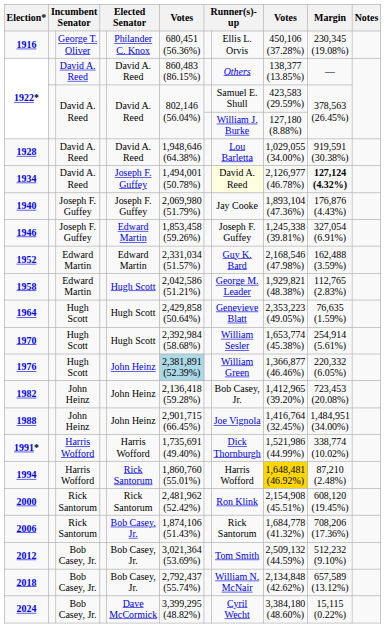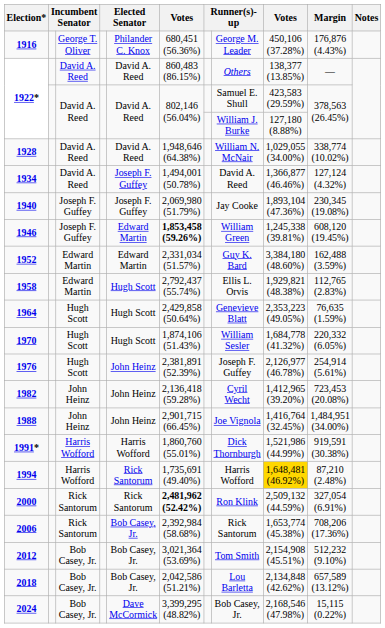(237, 44) Ellis L. Orvis -> (237, 44) George M. Leader
(330, 44) 230,345 (19.08%) -> (330, 44) 176,876 (4.43%)
(237, 152) Lou Barletta -> (237, 152) William N. McNair
(330, 152) 919,591 (30.38%) -> (330, 152) 338,774 (10.02%)
(237, 179) lightyellow background -> (237, 179) no background
(285, 179) 2,126,977 (46.78%) -> (285, 179) 1,366,877 (46.46%)
(330, 179) bold -> (330, 179) normal
(330, 206) 176,876 (4.43%) -> (330, 206) 230,345 (19.08%)
(182, 233) normal -> (182, 233) bold
(237, 233) Joseph F. Guffey -> (237, 233) William Green
(330, 233) 327,054 (6.91%) -> (330, 233) 608,120 (19.45%)
(285, 259) 2,168,546 (47.98%) -> (285, 259) 3,384,180 (48.60%)
(182, 286) 2,042,586 (51.21%) -> (182, 286) 2,792,437 (55.74%)
(237, 286) George M. Leader -> (237, 286) Ellis L. Orvis
(182, 340) 2,392,984 (58.68%) -> (182, 340) 1,874,106 (51.43%)
(285, 340) 1,653,774 (45.38%) -> (285, 340) 1,684,778 (41.32%)
(330, 340) 254,914 (5.61%) -> (330, 340) 220,332 (6.05%)
(182, 367) lightblue background -> (182, 367) no background
(237, 367) William Green -> (237, 367) Joseph F. Guffey
(285, 367) 1,366,877 (46.46%) -> (285, 367) 2,126,977 (46.78%)
(330, 367) 220,332 (6.05%) -> (330, 367) 254,914 (5.61%)
(237, 394) Bob Casey, Jr. -> (237, 394) Cyril Wecht
(182, 448) 1,735,691 (49.40%) -> (182, 448) 1,860,760 (55.01%)
(330, 448) 338,774 (10.02%) -> (330, 448) 919,591 (30.38%)
(182, 475) 1,860,760 (55.01%) -> (182, 475) 1,735,691 (49.40%)
(182, 502) normal -> (182, 502) bold
(285, 502) 2,154,908 (45.51%) -> (285, 502) 2,509,132 (44.59%)
(330, 502) 608,120 (19.45%) -> (330, 502) 327,054 (6.91%)
(182, 528) 1,874,106 (51.43%) -> (182, 528) 2,392,984 (58.68%)
(285, 528) 1,684,778 (41.32%) -> (285, 528) 1,653,774 (45.38%)
(285, 555) 2,509,132 (44.59%) -> (285, 555) 2,154,908 (45.51%)
(182, 582) 2,792,437 (55.74%) -> (182, 582) 2,042,586 (51.21%)
(237, 582) William N. McNair -> (237, 582) Lou Barletta
(237, 609) Cyril Wecht -> (237, 609) Bob Casey, Jr.
(285, 609) 3,384,180 (48.60%) -> (285, 609) 2,168,546 (47.98%)
